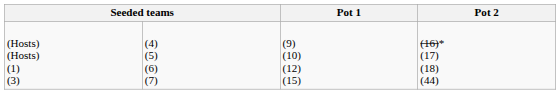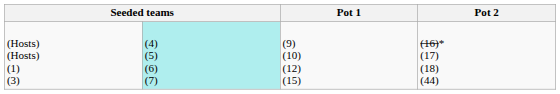(151, 61) no background -> (151, 61) paleturquoise background
